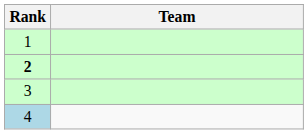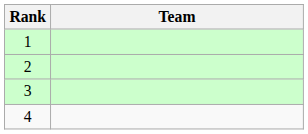(28, 66) bold -> (28, 66) normal
(28, 116) lightblue background -> (28, 116) no background
